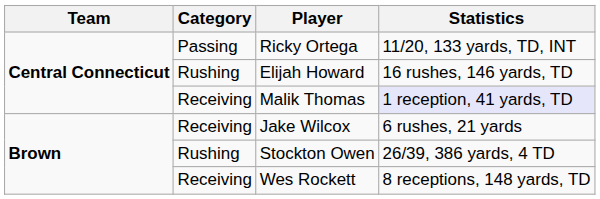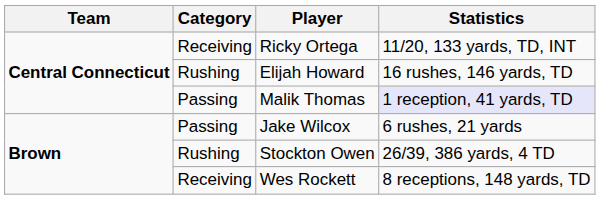(208, 45) Passing -> (215, 45) Receiving
(215, 99) Receiving -> (208, 99) Passing
(215, 126) Receiving -> (208, 126) Passing
